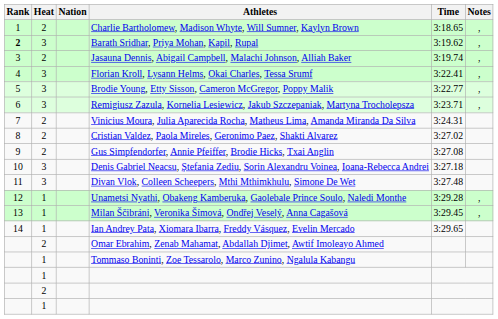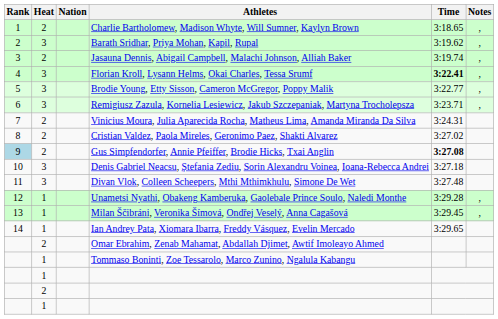(18, 43) bold -> (18, 43) normal
(448, 74) normal -> (449, 74) bold
(18, 151) no background -> (18, 151) lightblue background
(448, 151) normal -> (449, 151) bold
